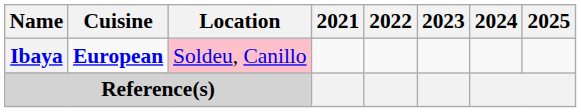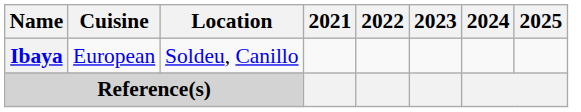(118, 55) bold -> (114, 55) normal
(240, 55) pink background -> (232, 55) no background
